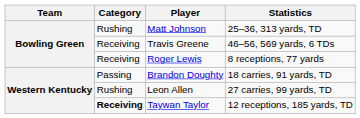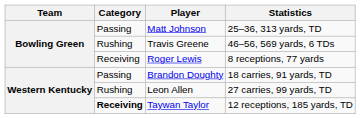(115, 28) Rushing -> (114, 28) Passing
(118, 43) Receiving -> (115, 43) Rushing
